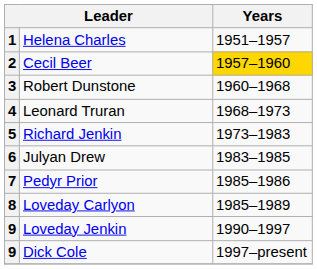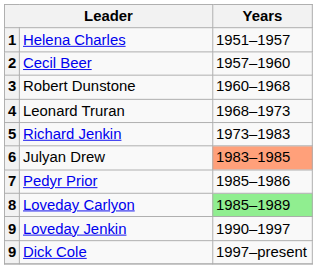(253, 63) gold background -> (253, 63) no background
(253, 157) no background -> (253, 157) lightsalmon background
(253, 205) no background -> (253, 205) lightgreen background
